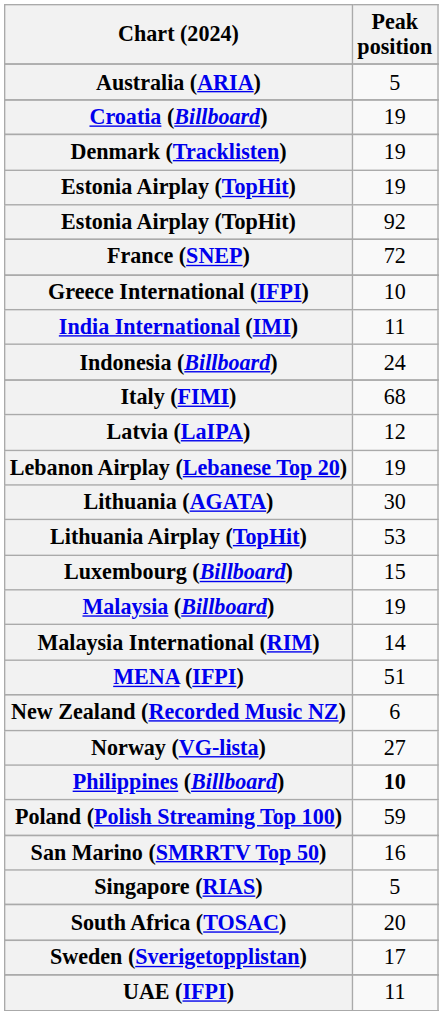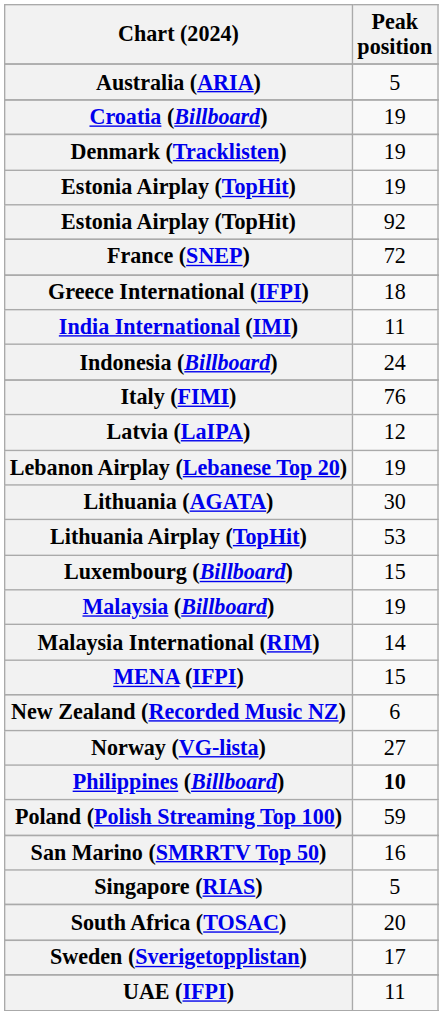(395, 291) 10 -> (395, 291) 18
(395, 397) 68 -> (395, 397) 76
(395, 677) 51 -> (395, 677) 15
